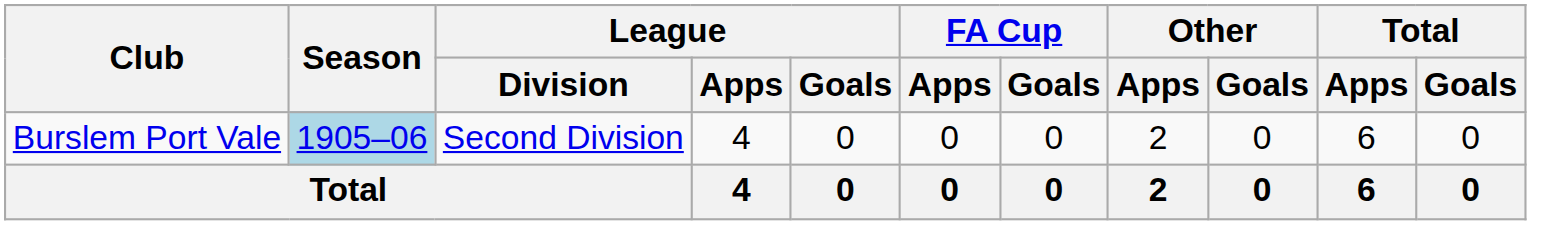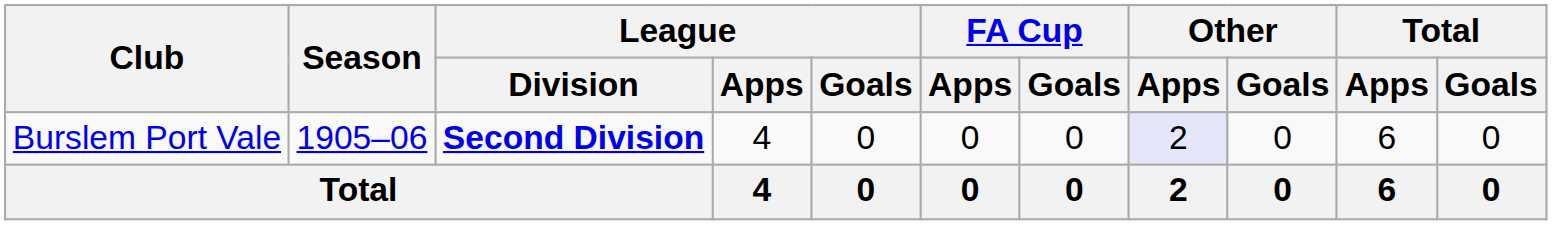(362, 137) lightblue background -> (362, 137) no background
(563, 137) normal -> (574, 137) bold
(1158, 137) no background -> (1178, 137) lavender background
